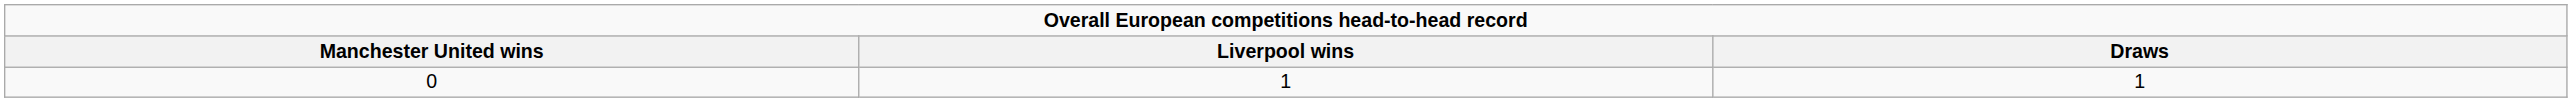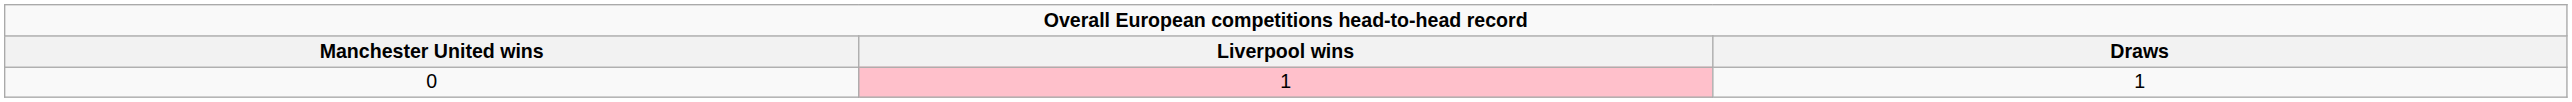(1286, 82) no background -> (1286, 82) pink background
